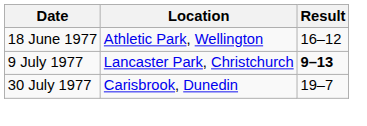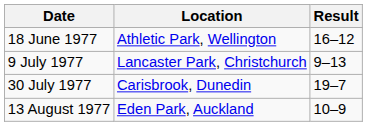(317, 62) bold -> (330, 62) normal
+ row: (59, 109)
